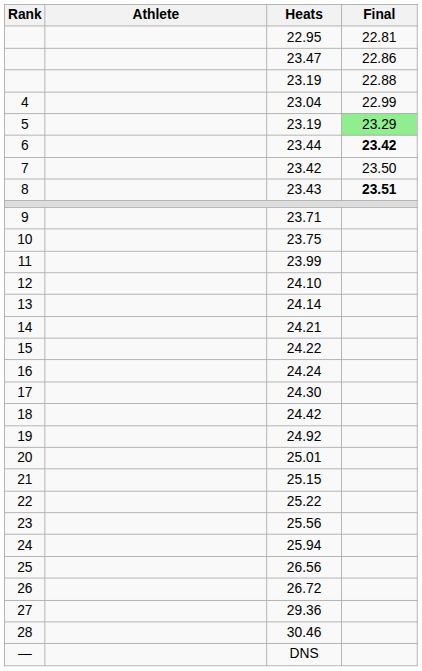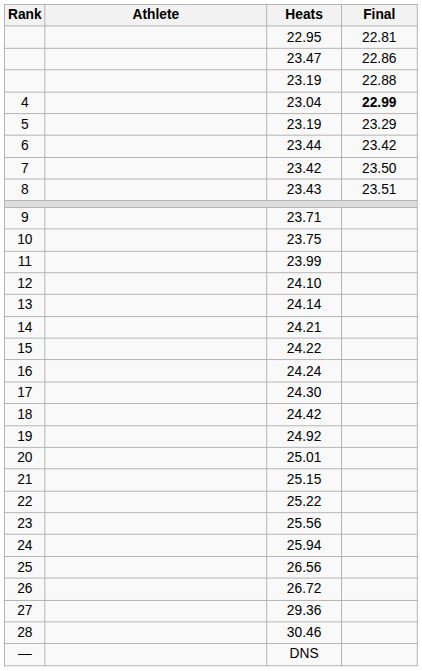(379, 102) normal -> (379, 102) bold
(379, 124) lightgreen background -> (379, 124) no background
(379, 146) bold -> (379, 146) normal
(379, 189) bold -> (379, 189) normal
